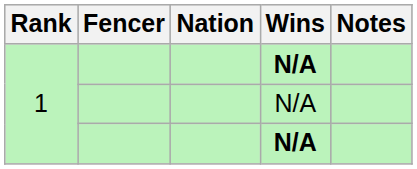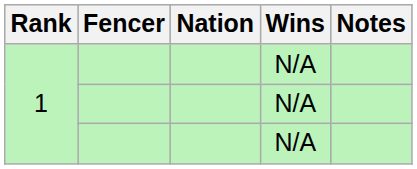(295, 63) bold -> (295, 63) normal
(295, 143) bold -> (295, 143) normal
